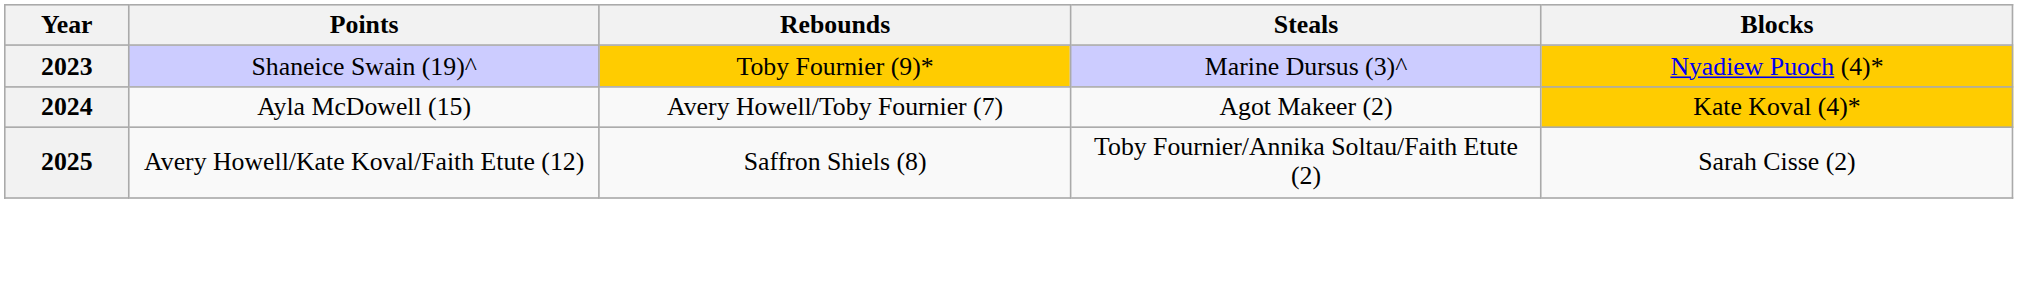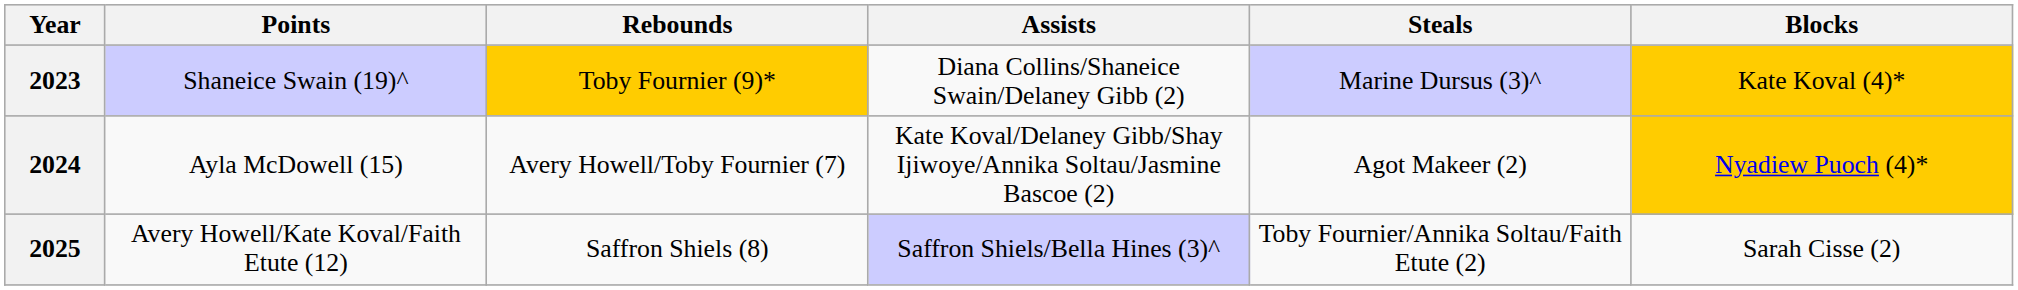+ column: (1059, 24)
(1777, 65) Nyadiew Puoch (4)* -> (1822, 80) Kate Koval (4)*
(1777, 106) Kate Koval (4)* -> (1822, 164) Nyadiew Puoch (4)*
